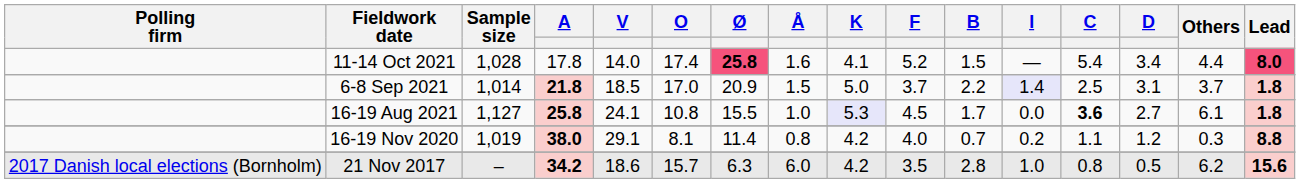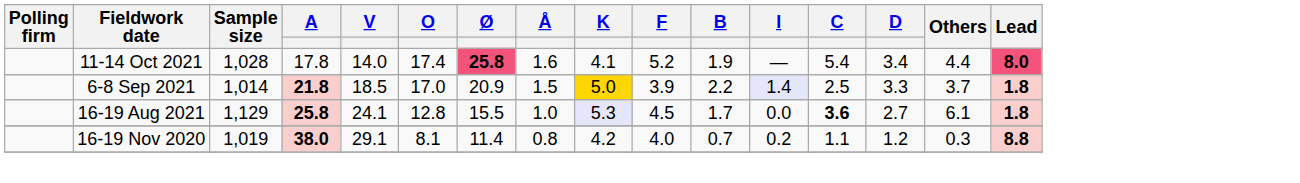(973, 61) 1.5 -> (720, 61) 1.9
(856, 87) no background -> (603, 87) gold background
(915, 87) 3.7 -> (662, 87) 3.9
(1149, 87) 3.1 -> (896, 87) 3.3
(499, 113) 1,127 -> (246, 113) 1,129
(681, 113) 10.8 -> (428, 113) 12.8
- row: (394, 165)
